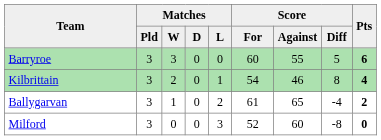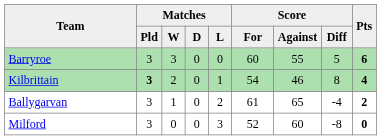(149, 80) normal -> (149, 80) bold
